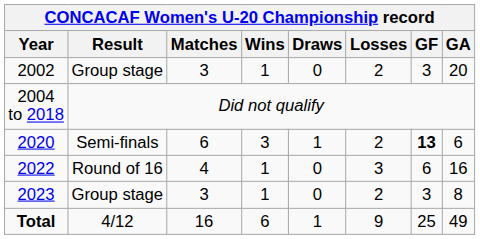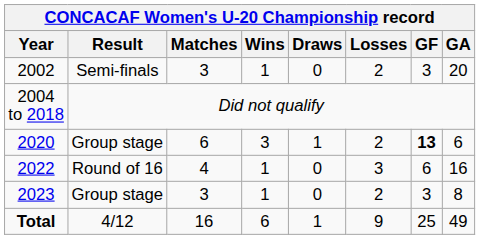(117, 70) Group stage -> (117, 70) Semi-finals
(117, 141) Semi-finals -> (117, 141) Group stage
